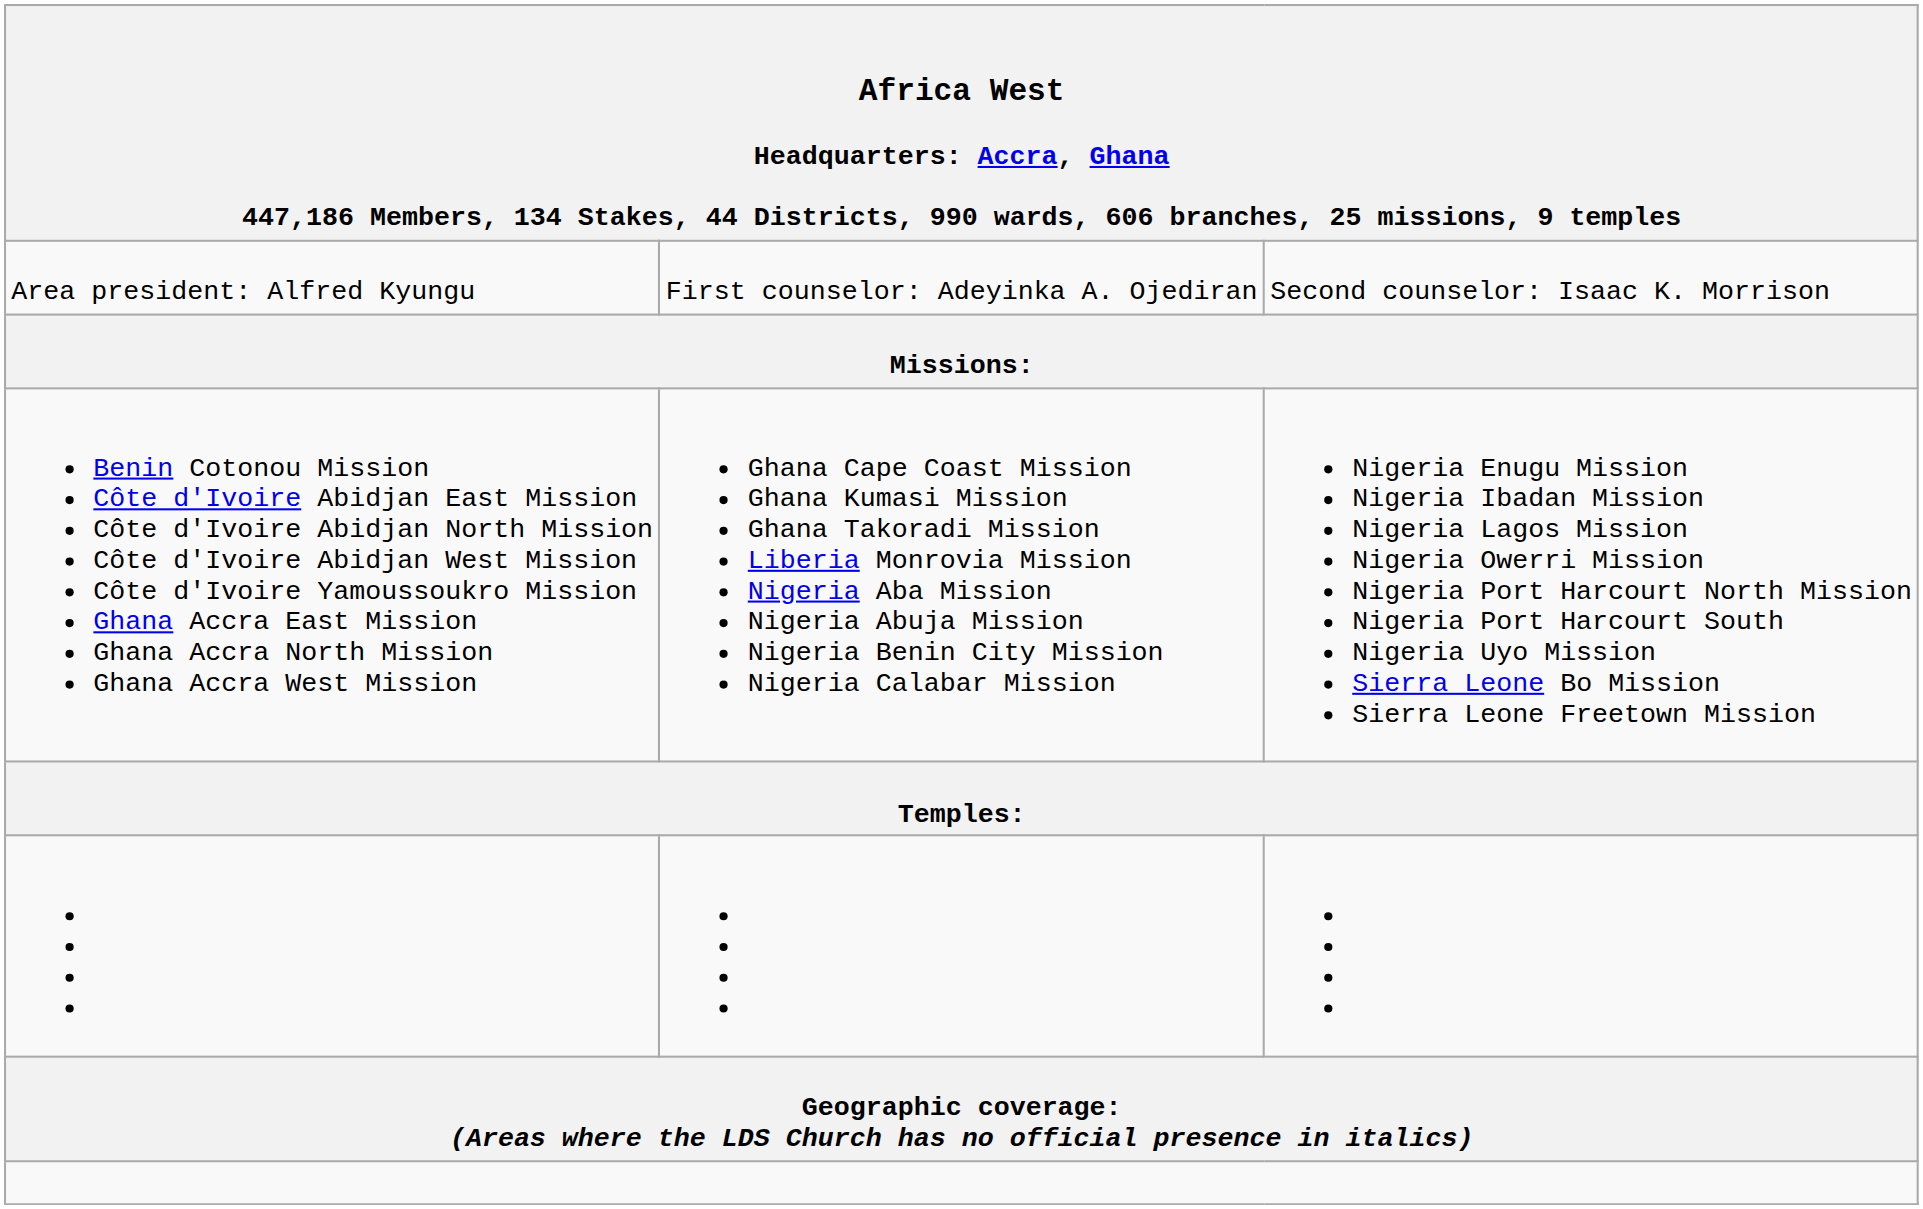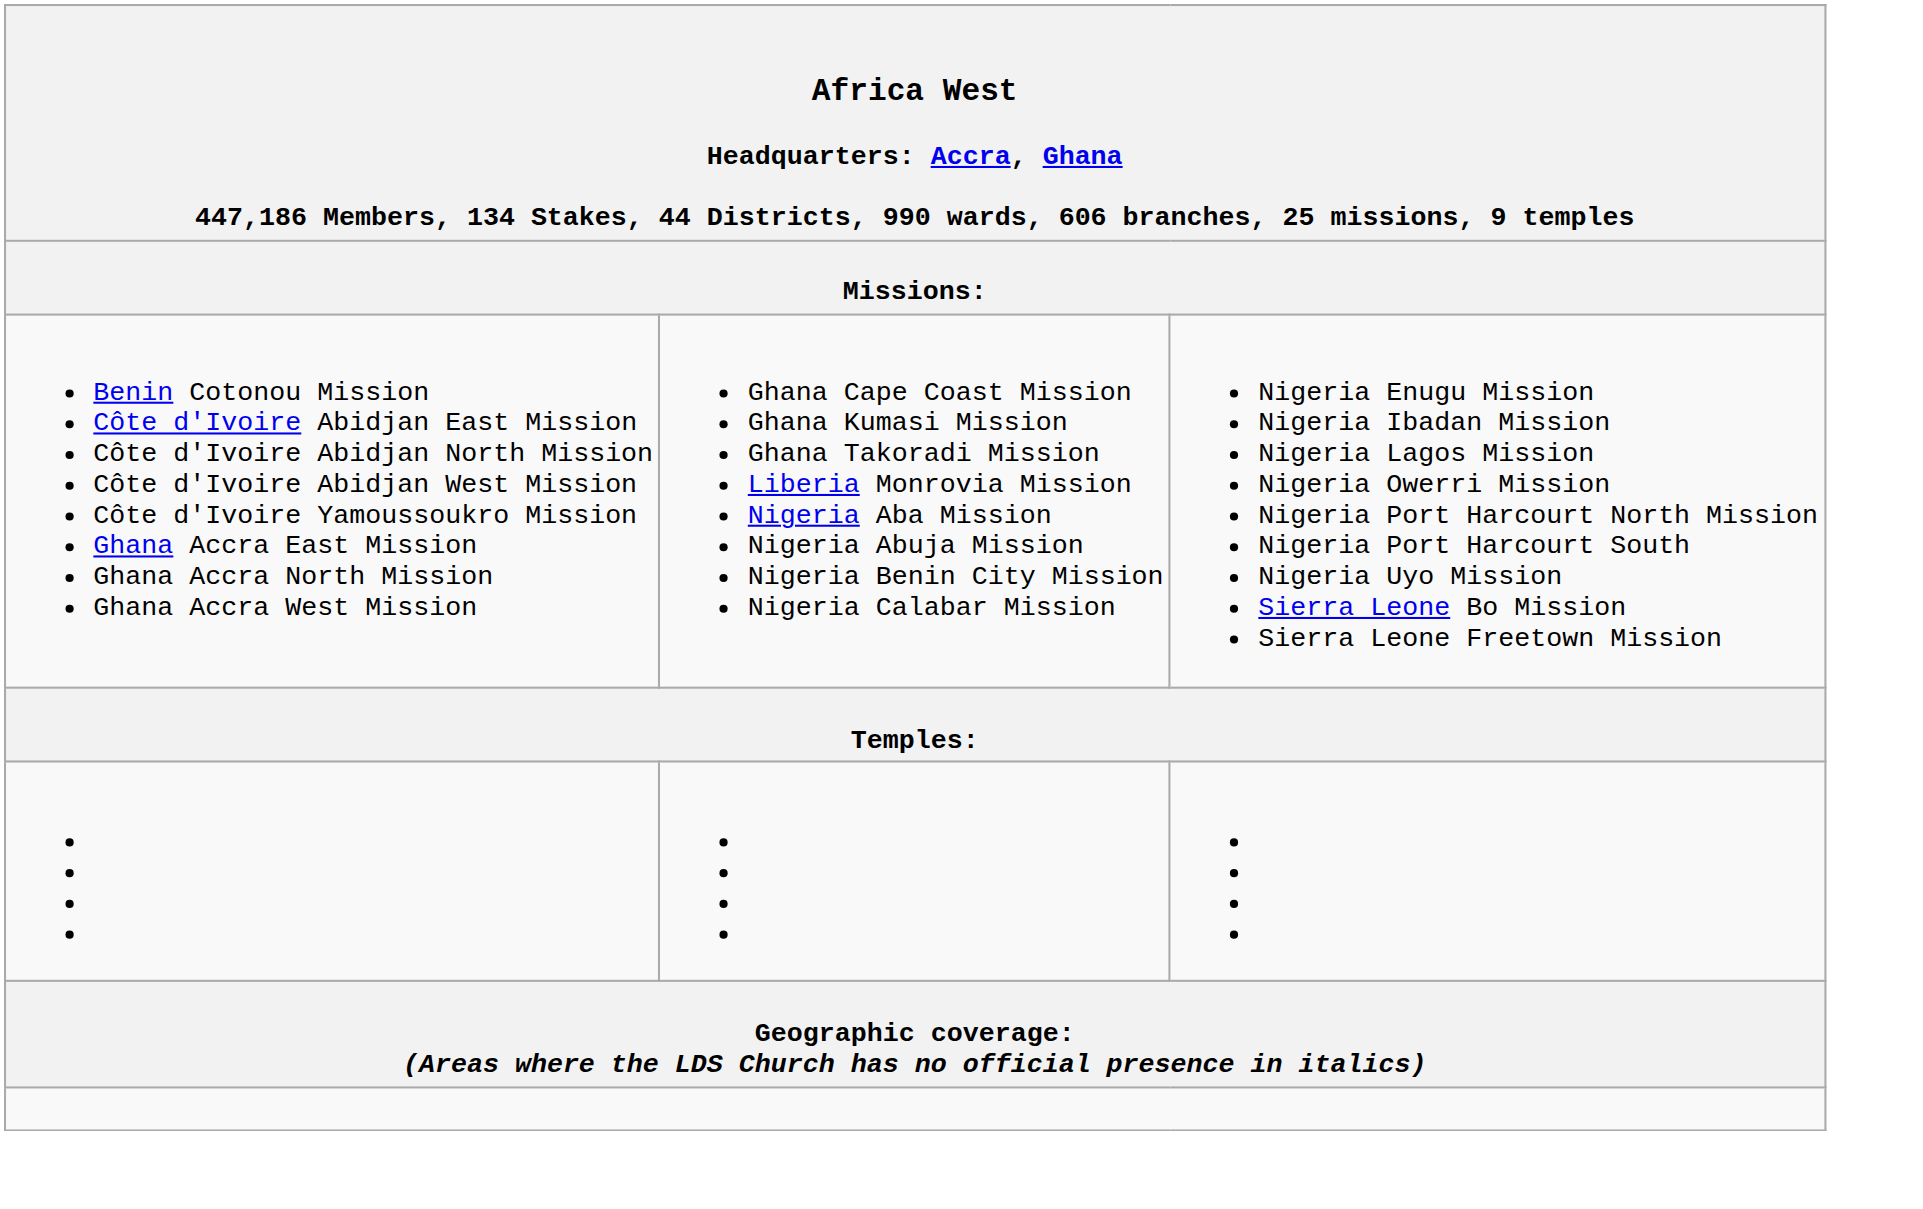- row: (243, 292)
